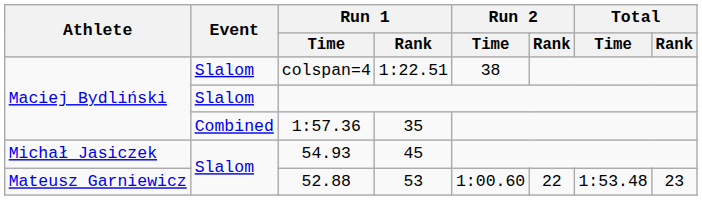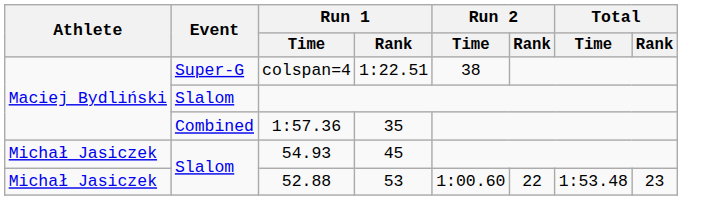(224, 71) Slalom -> (210, 71) Super-G
(98, 181) Mateusz Garniewicz -> (83, 181) Michał Jasiczek
